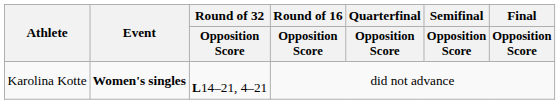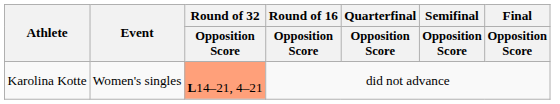(139, 80) bold -> (137, 80) normal
(230, 88) no background -> (225, 88) lightsalmon background
